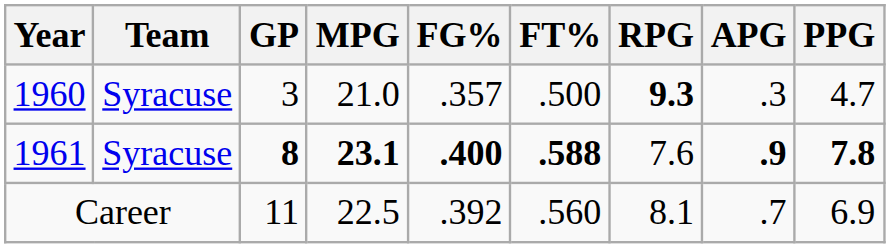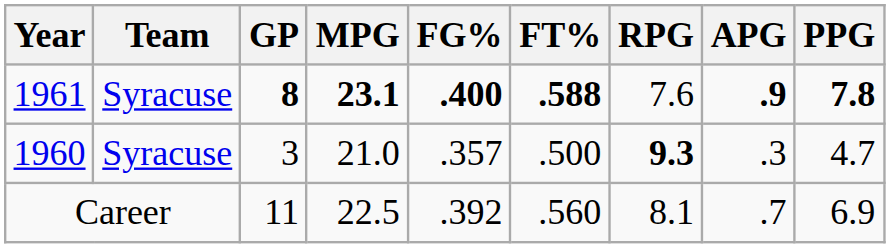rows swapped: (50, 93) <-> (50, 153)
